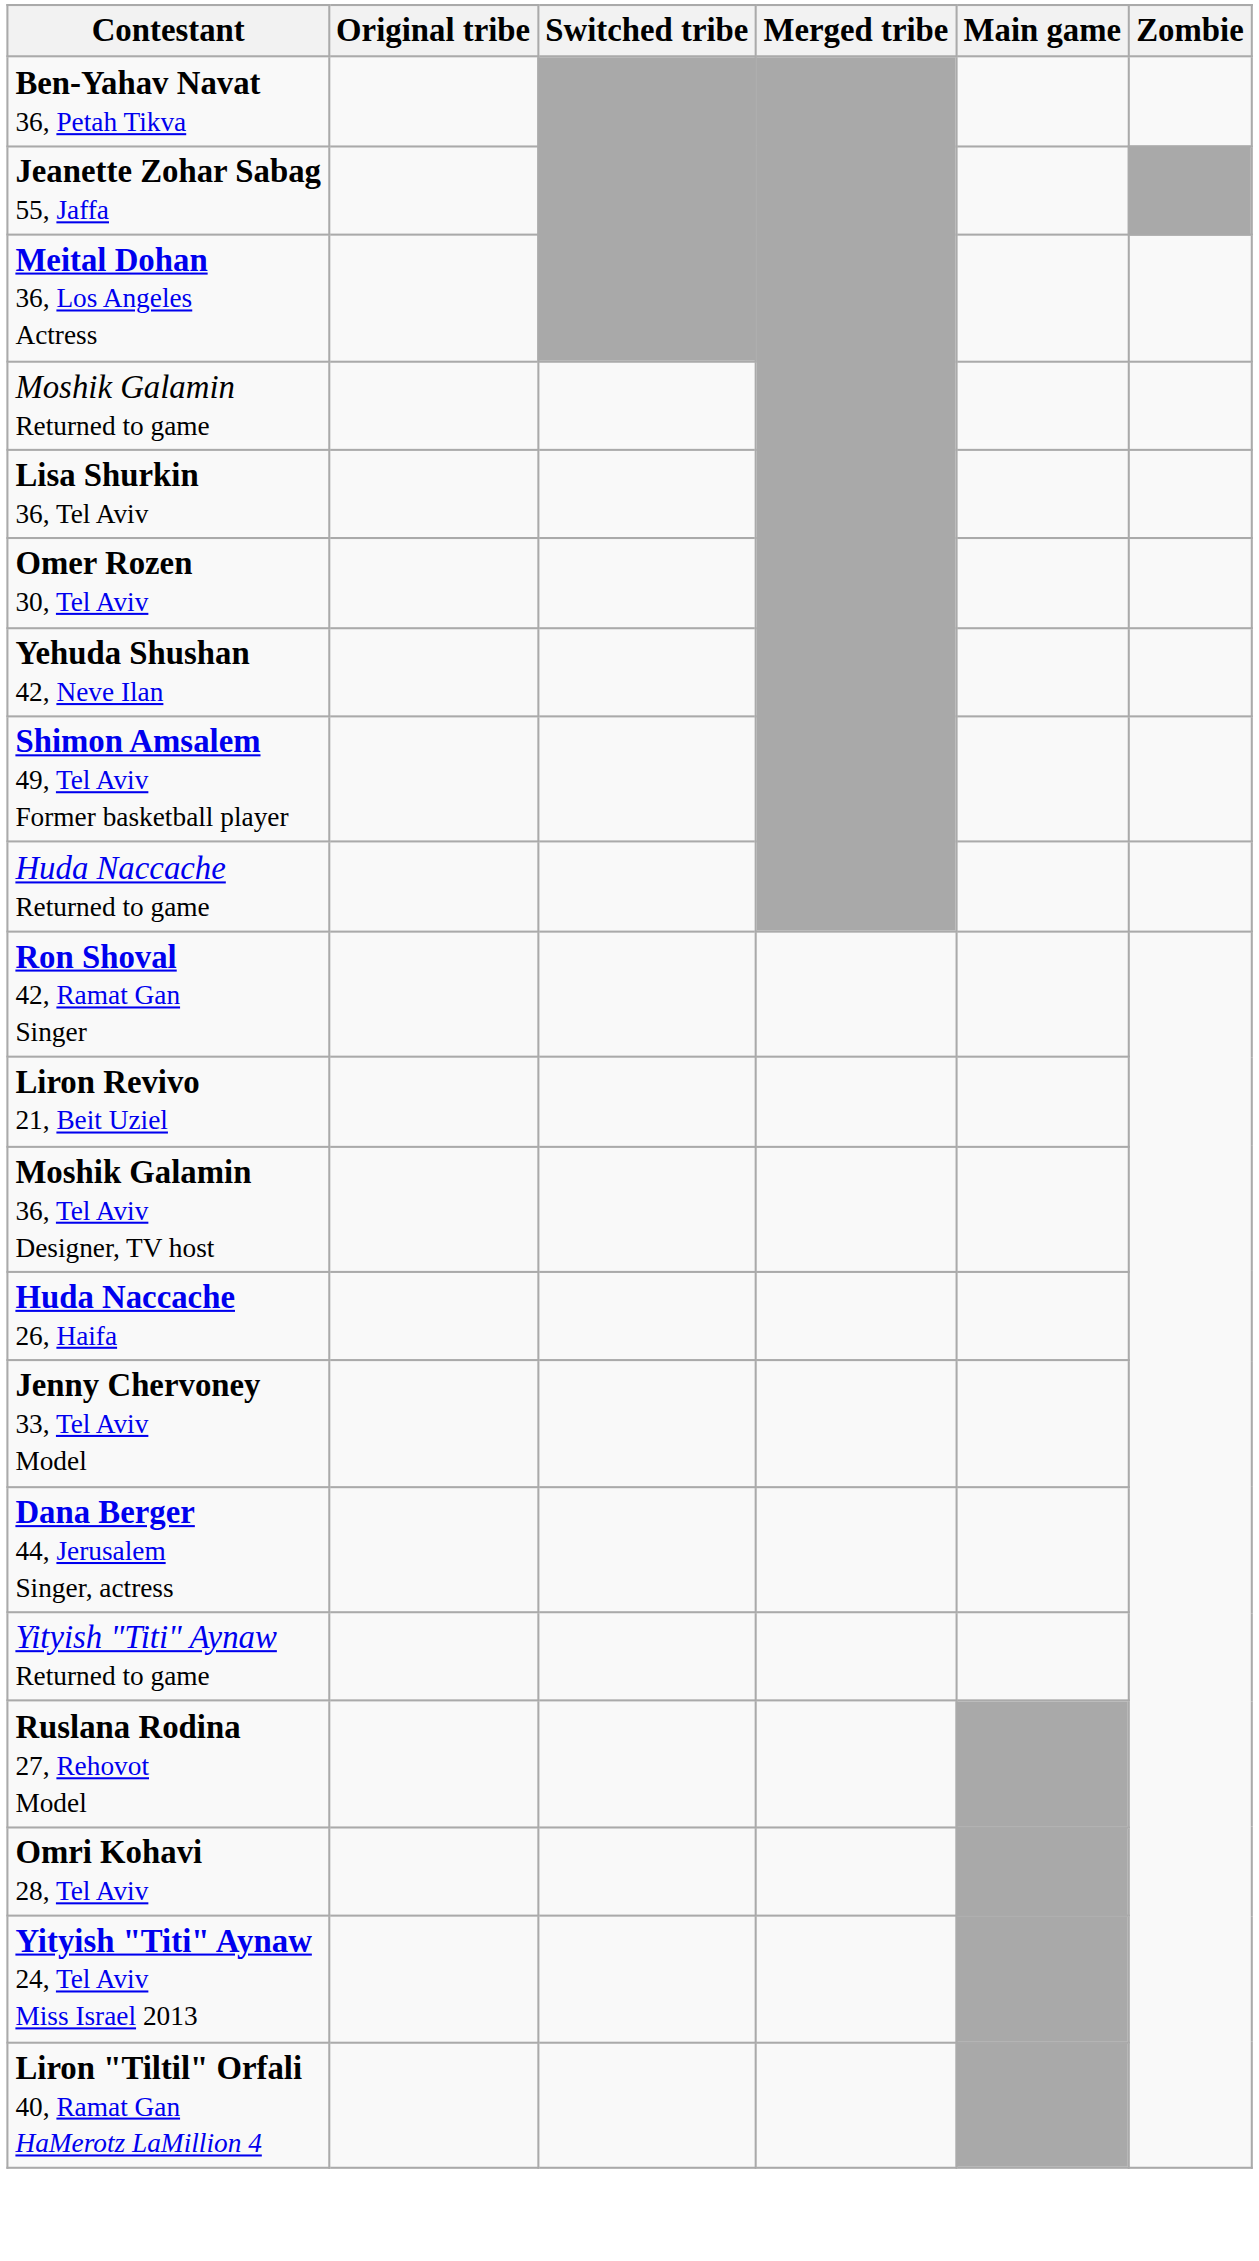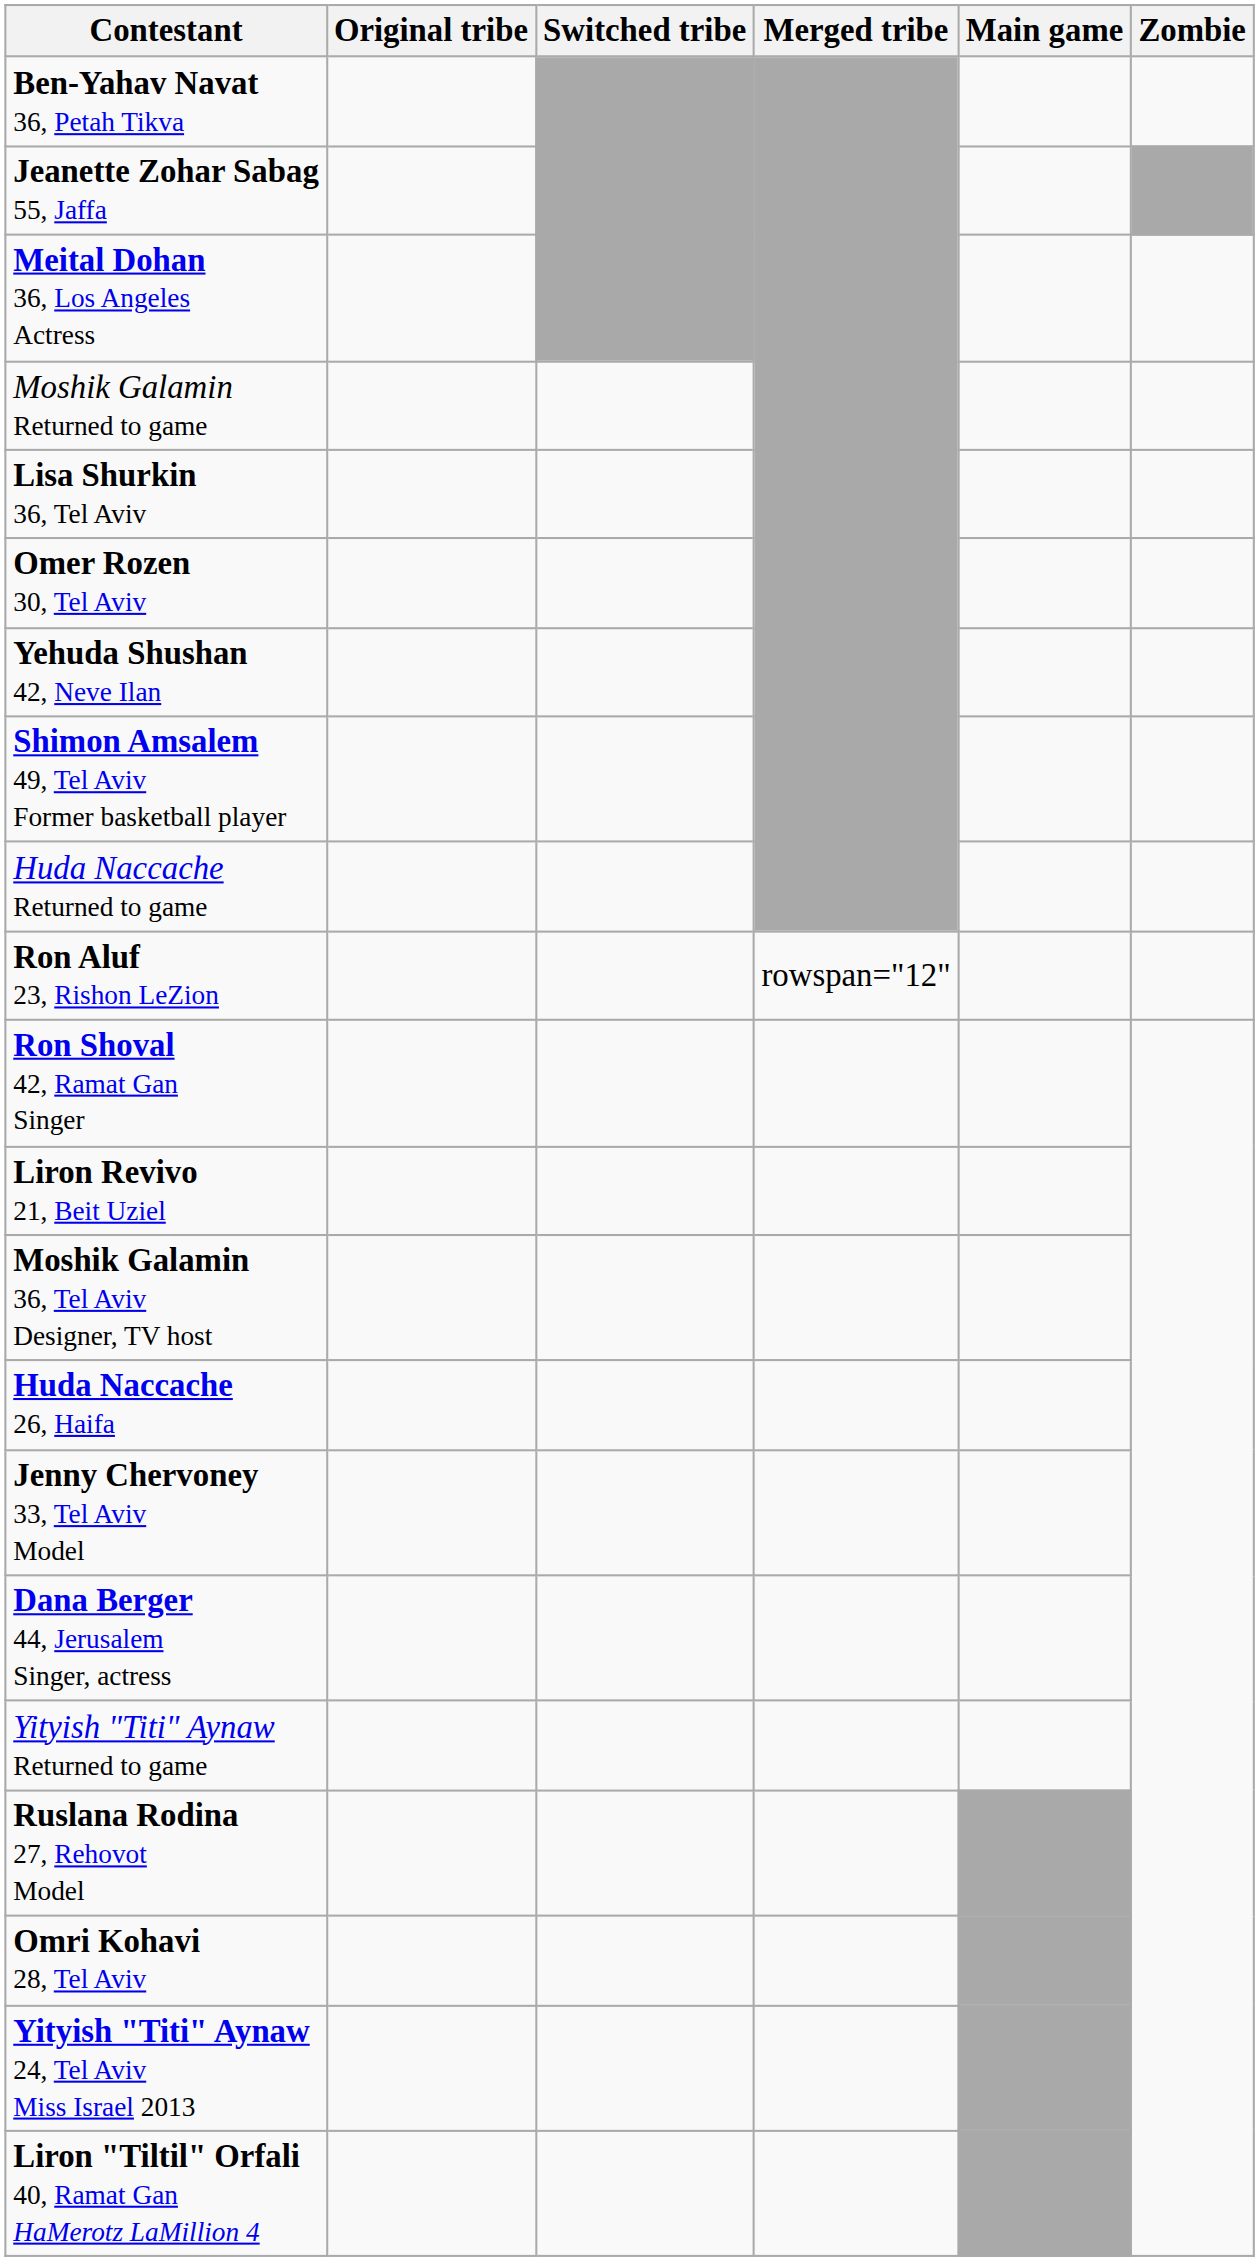+ row: (116, 975)
